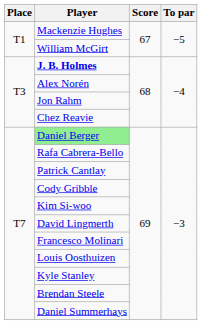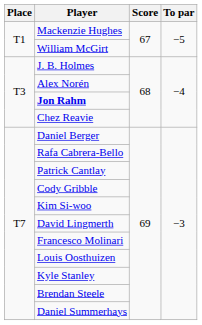(67, 65) bold -> (66, 65) normal
(59, 100) normal -> (61, 100) bold
(68, 135) lightgreen background -> (68, 135) no background
